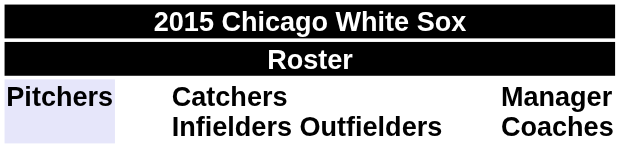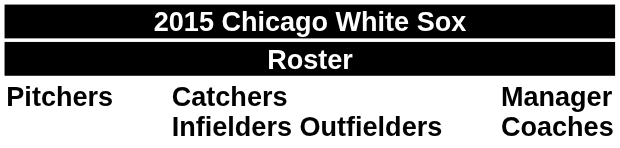(60, 96) lavender background -> (60, 96) no background
